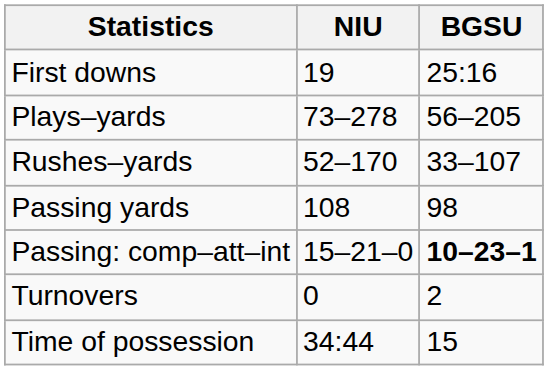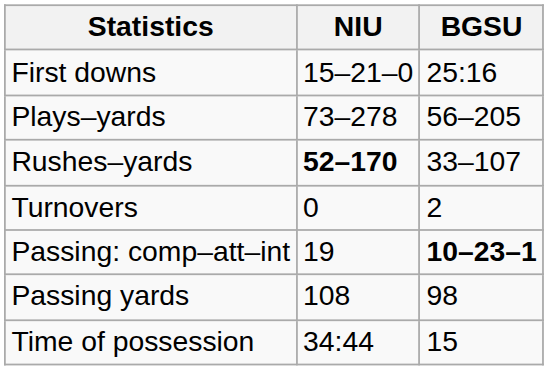(319, 72) 19 -> (358, 72) 15–21–0
(350, 162) normal -> (350, 162) bold
rows swapped: (100, 206) <-> (75, 296)
(358, 251) 15–21–0 -> (319, 251) 19
